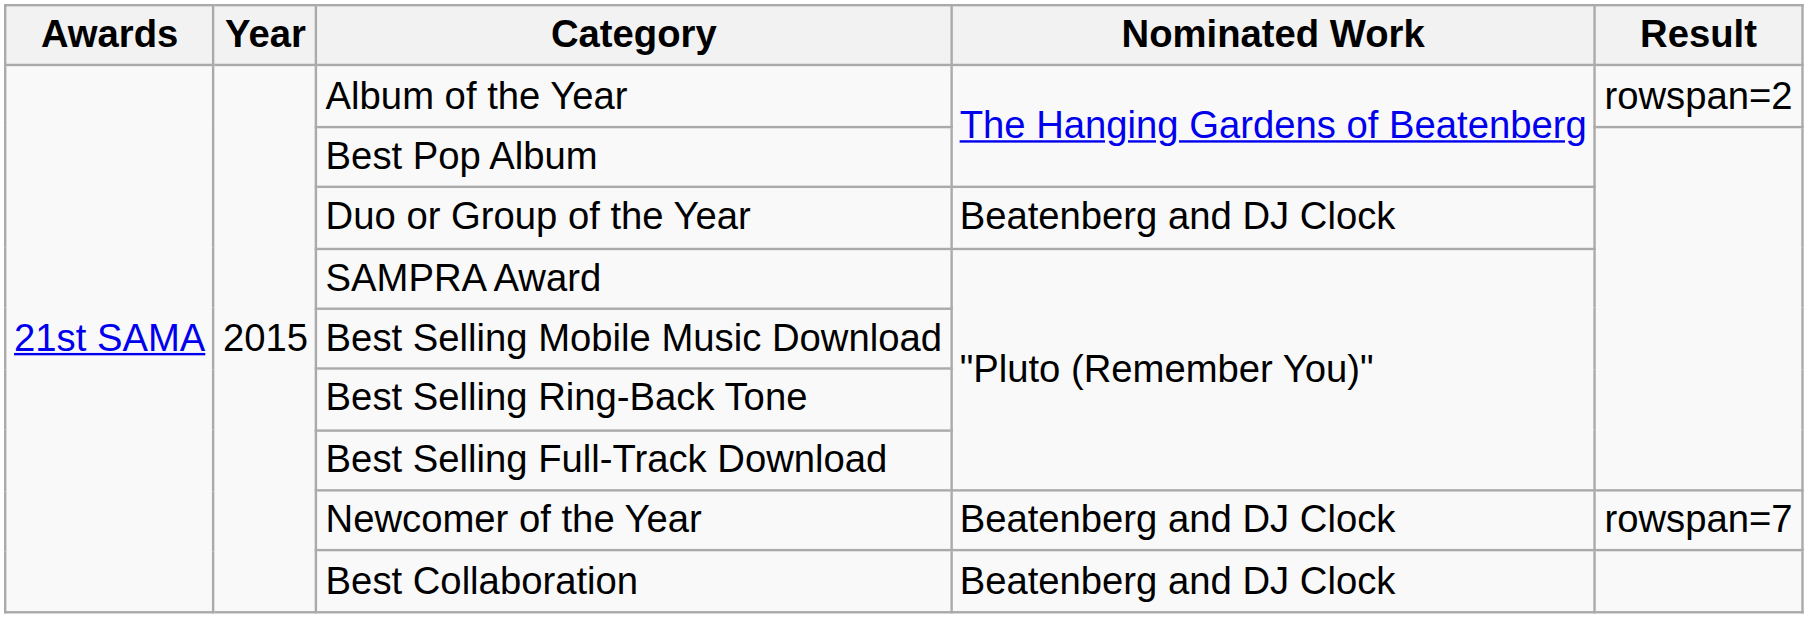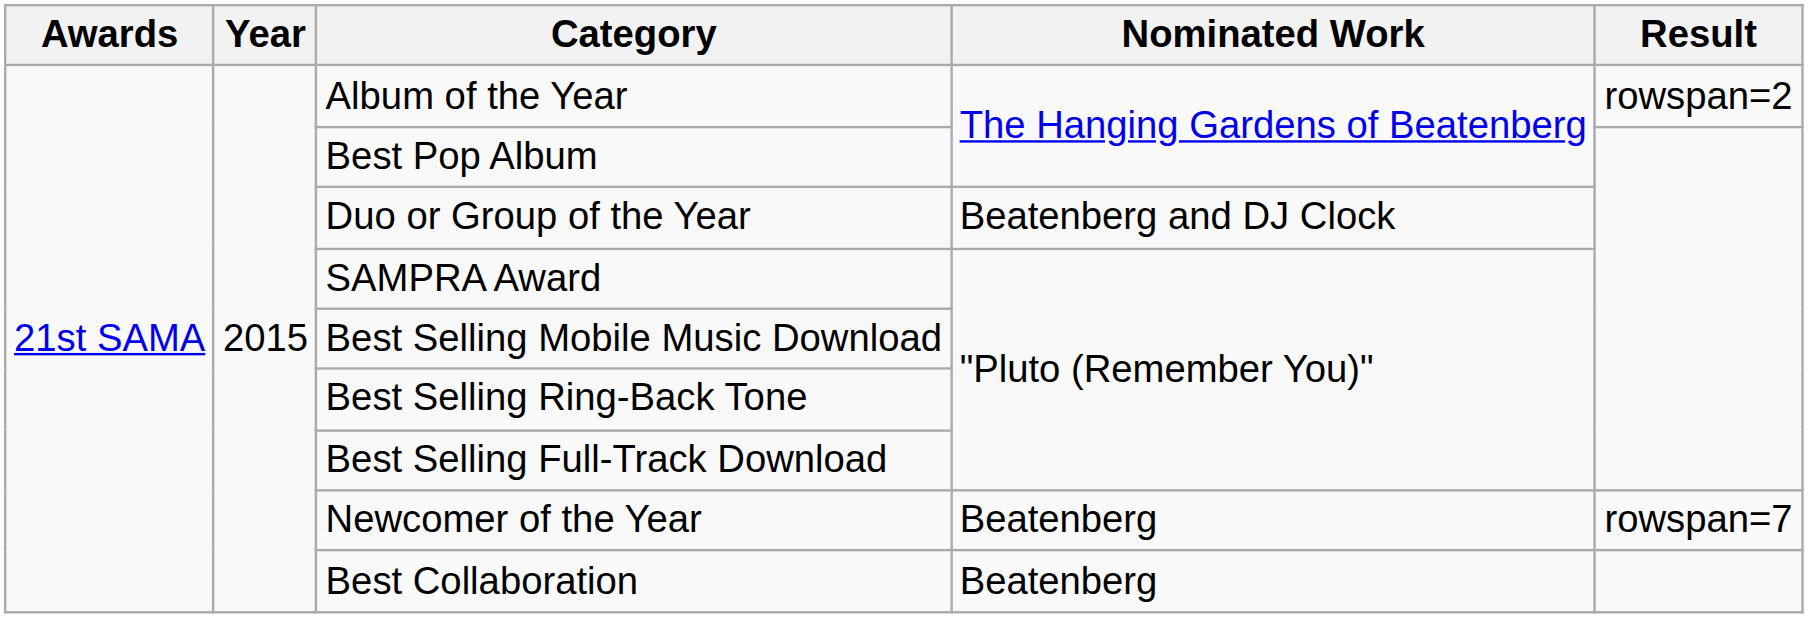(1178, 519) Beatenberg and DJ Clock -> (1058, 519) Beatenberg
(1178, 580) Beatenberg and DJ Clock -> (1058, 580) Beatenberg
